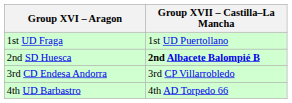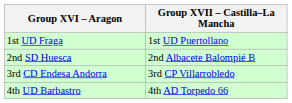(204, 57) bold -> (202, 57) normal
